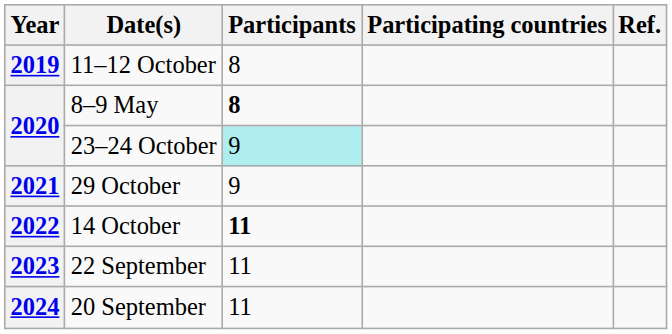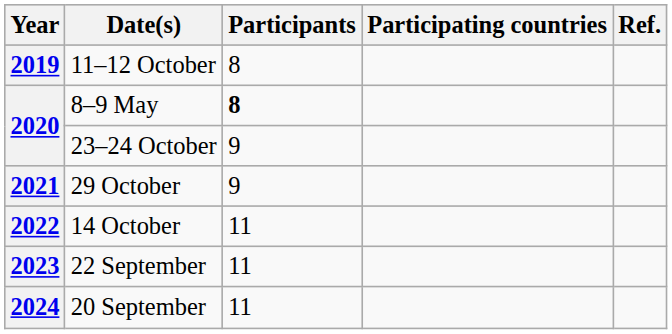(234, 145) paleturquoise background -> (234, 145) no background
(240, 226) bold -> (240, 226) normal
